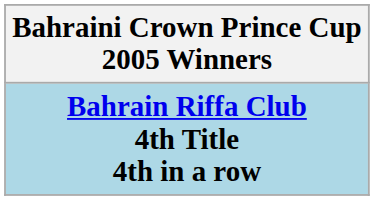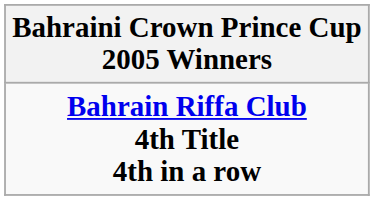(187, 138) lightblue background -> (187, 138) no background
